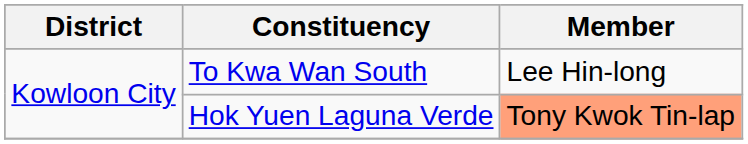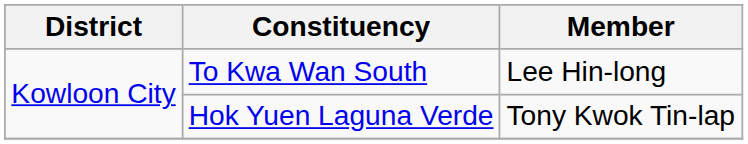(621, 116) lightsalmon background -> (621, 116) no background
